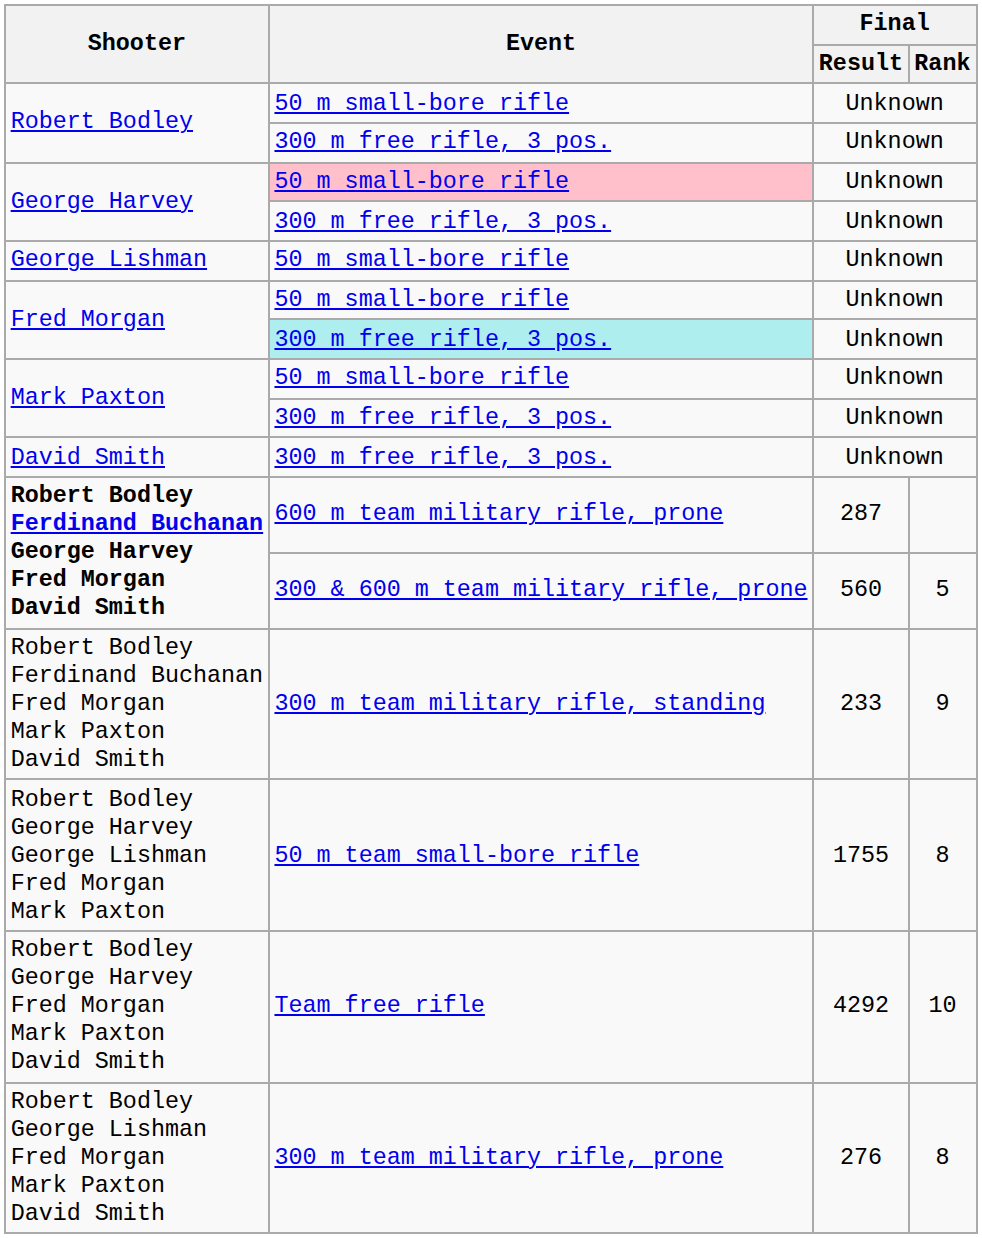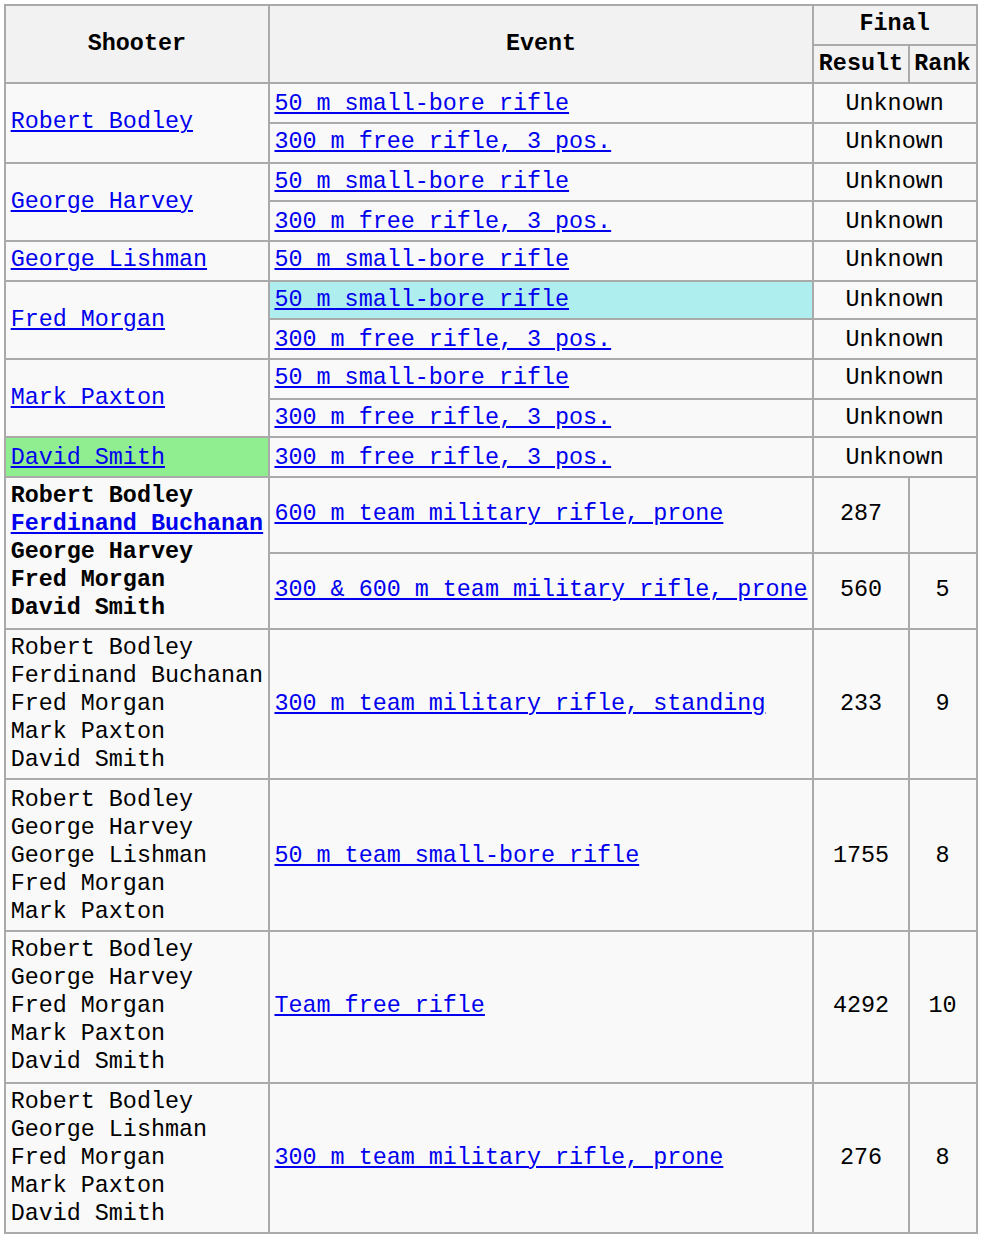(422, 182) pink background -> (422, 182) no background
(422, 300) no background -> (422, 300) paleturquoise background
(443, 339) paleturquoise background -> (443, 339) no background
(88, 457) no background -> (88, 457) lightgreen background
